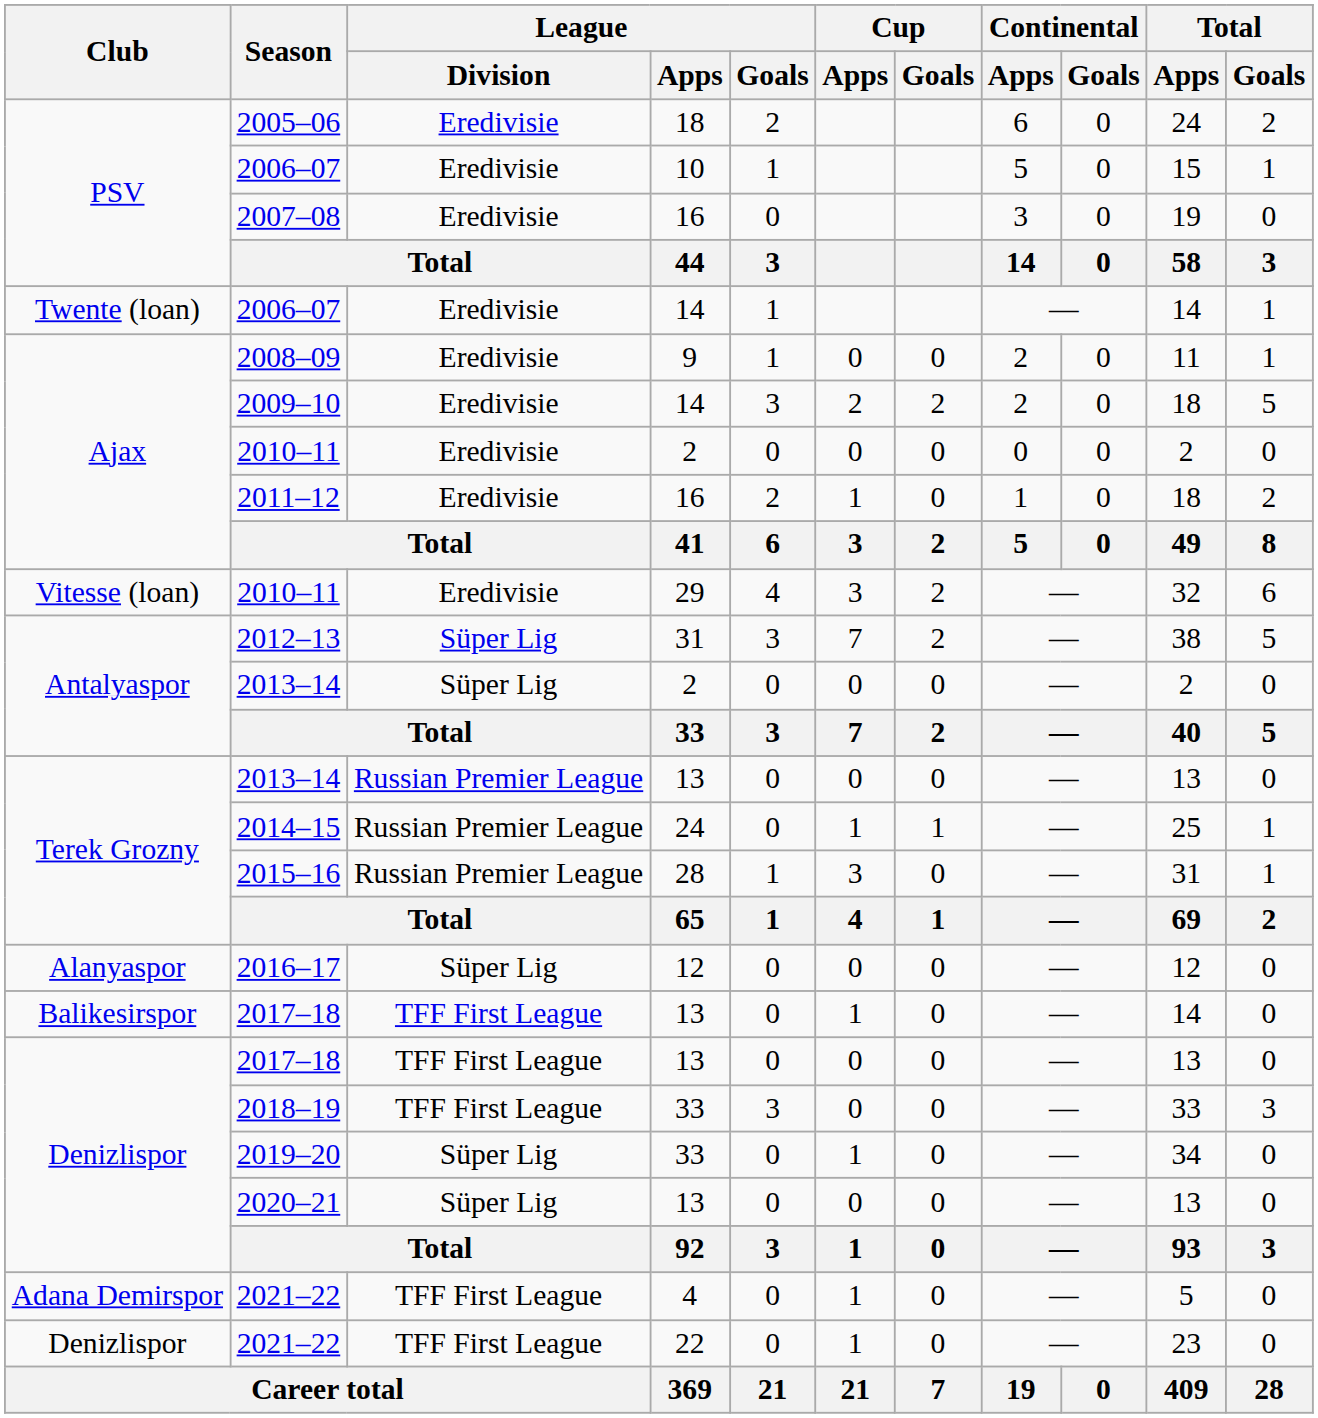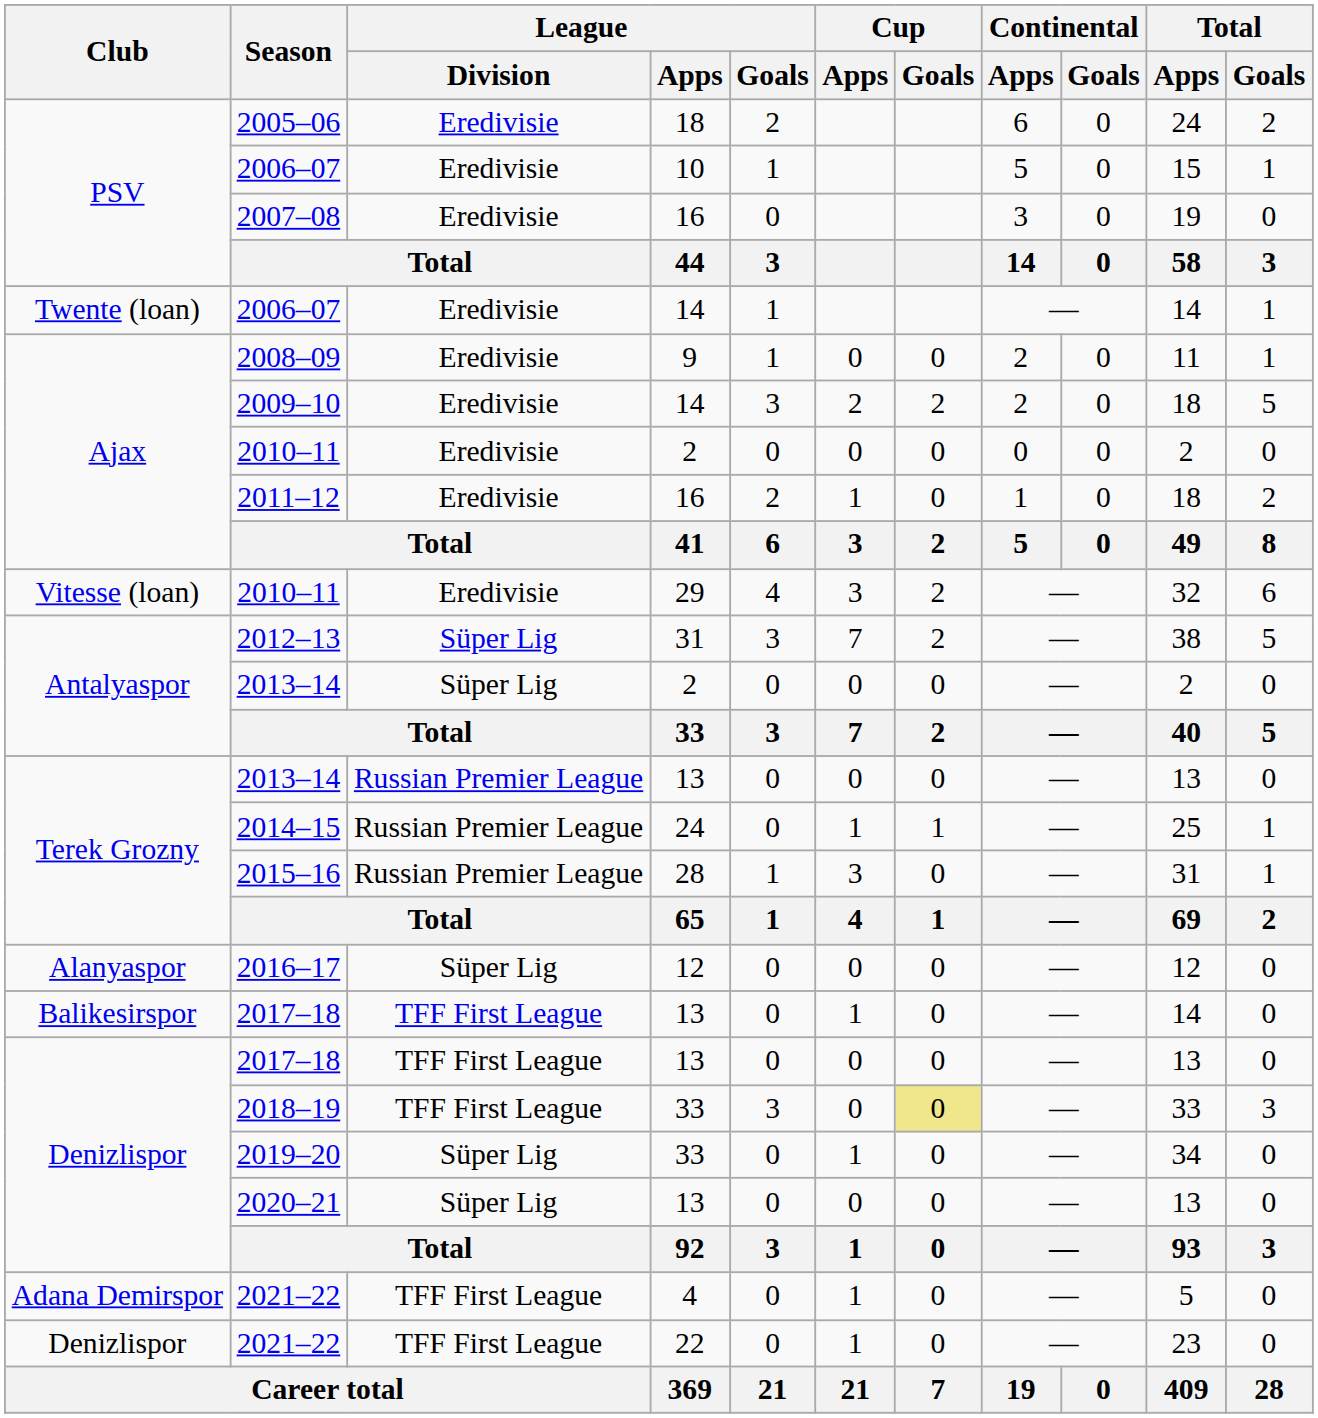(938, 1107) no background -> (938, 1107) khaki background
